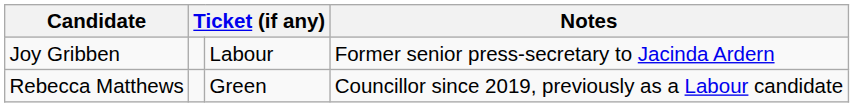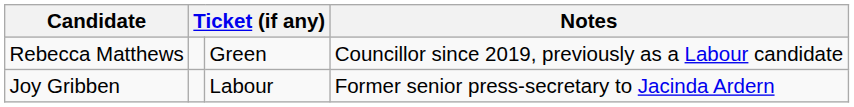rows swapped: (65, 54) <-> (97, 86)
